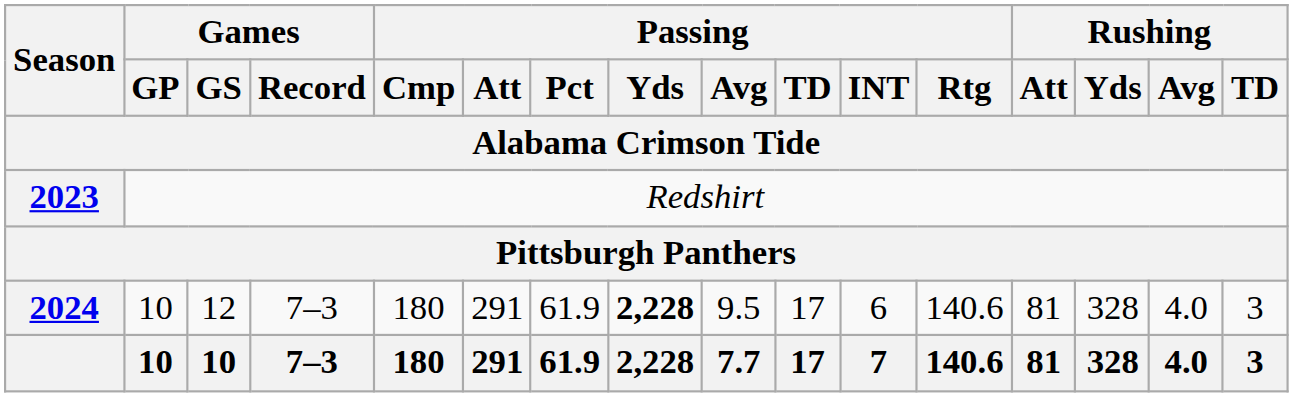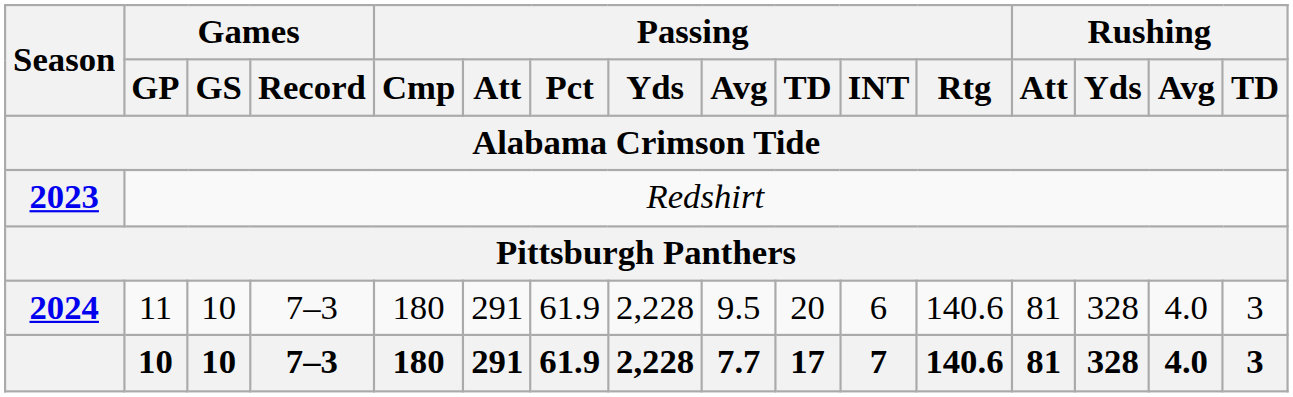(155, 307) 10 -> (155, 307) 11
(219, 307) 12 -> (219, 307) 10
(655, 307) bold -> (655, 307) normal
(808, 307) 17 -> (808, 307) 20
